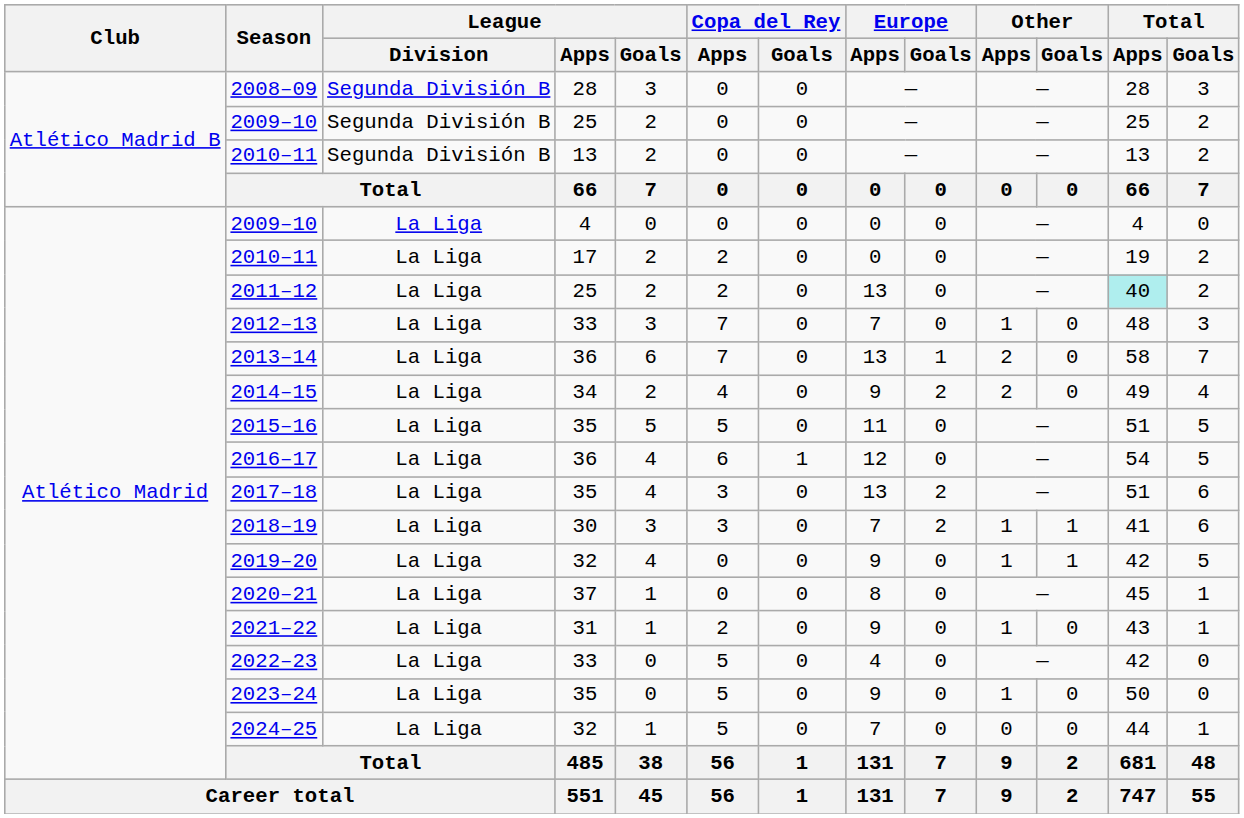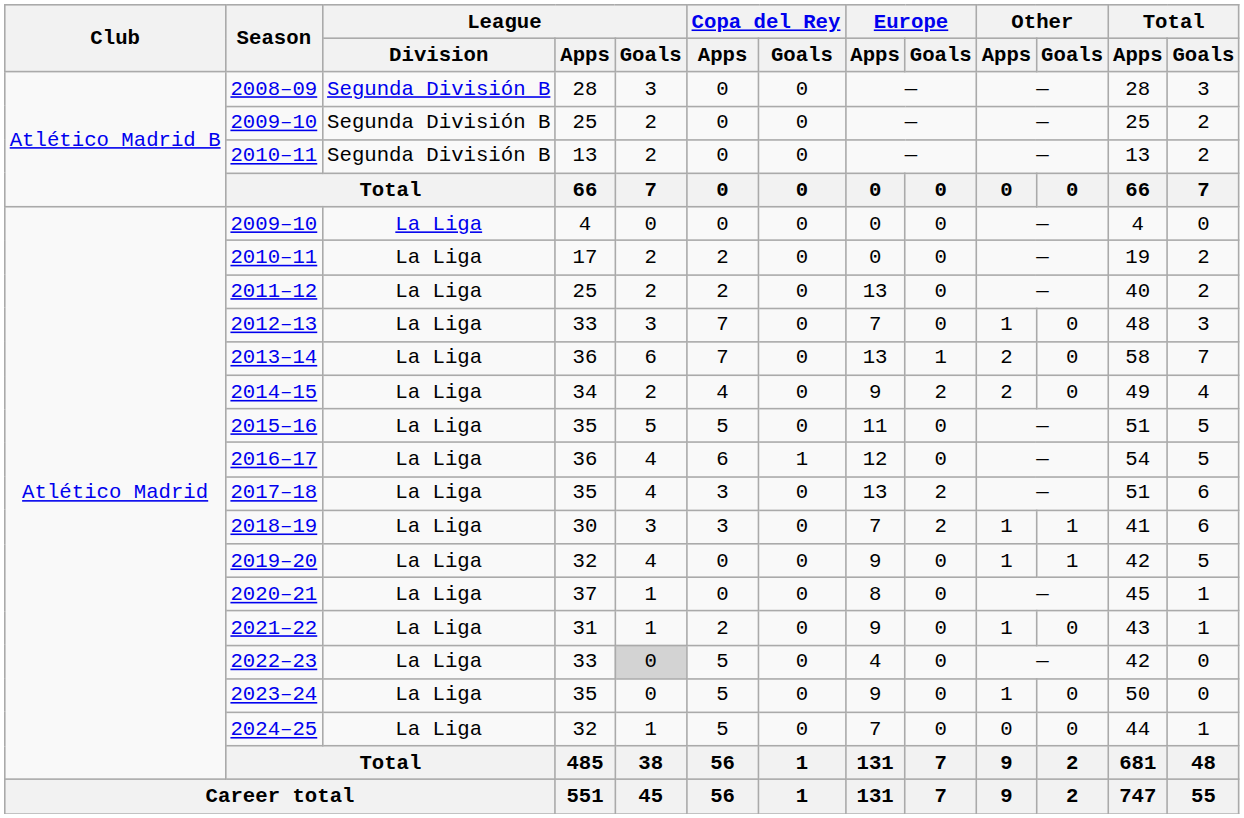(1138, 291) paleturquoise background -> (1138, 291) no background
(651, 662) no background -> (651, 662) lightgrey background
